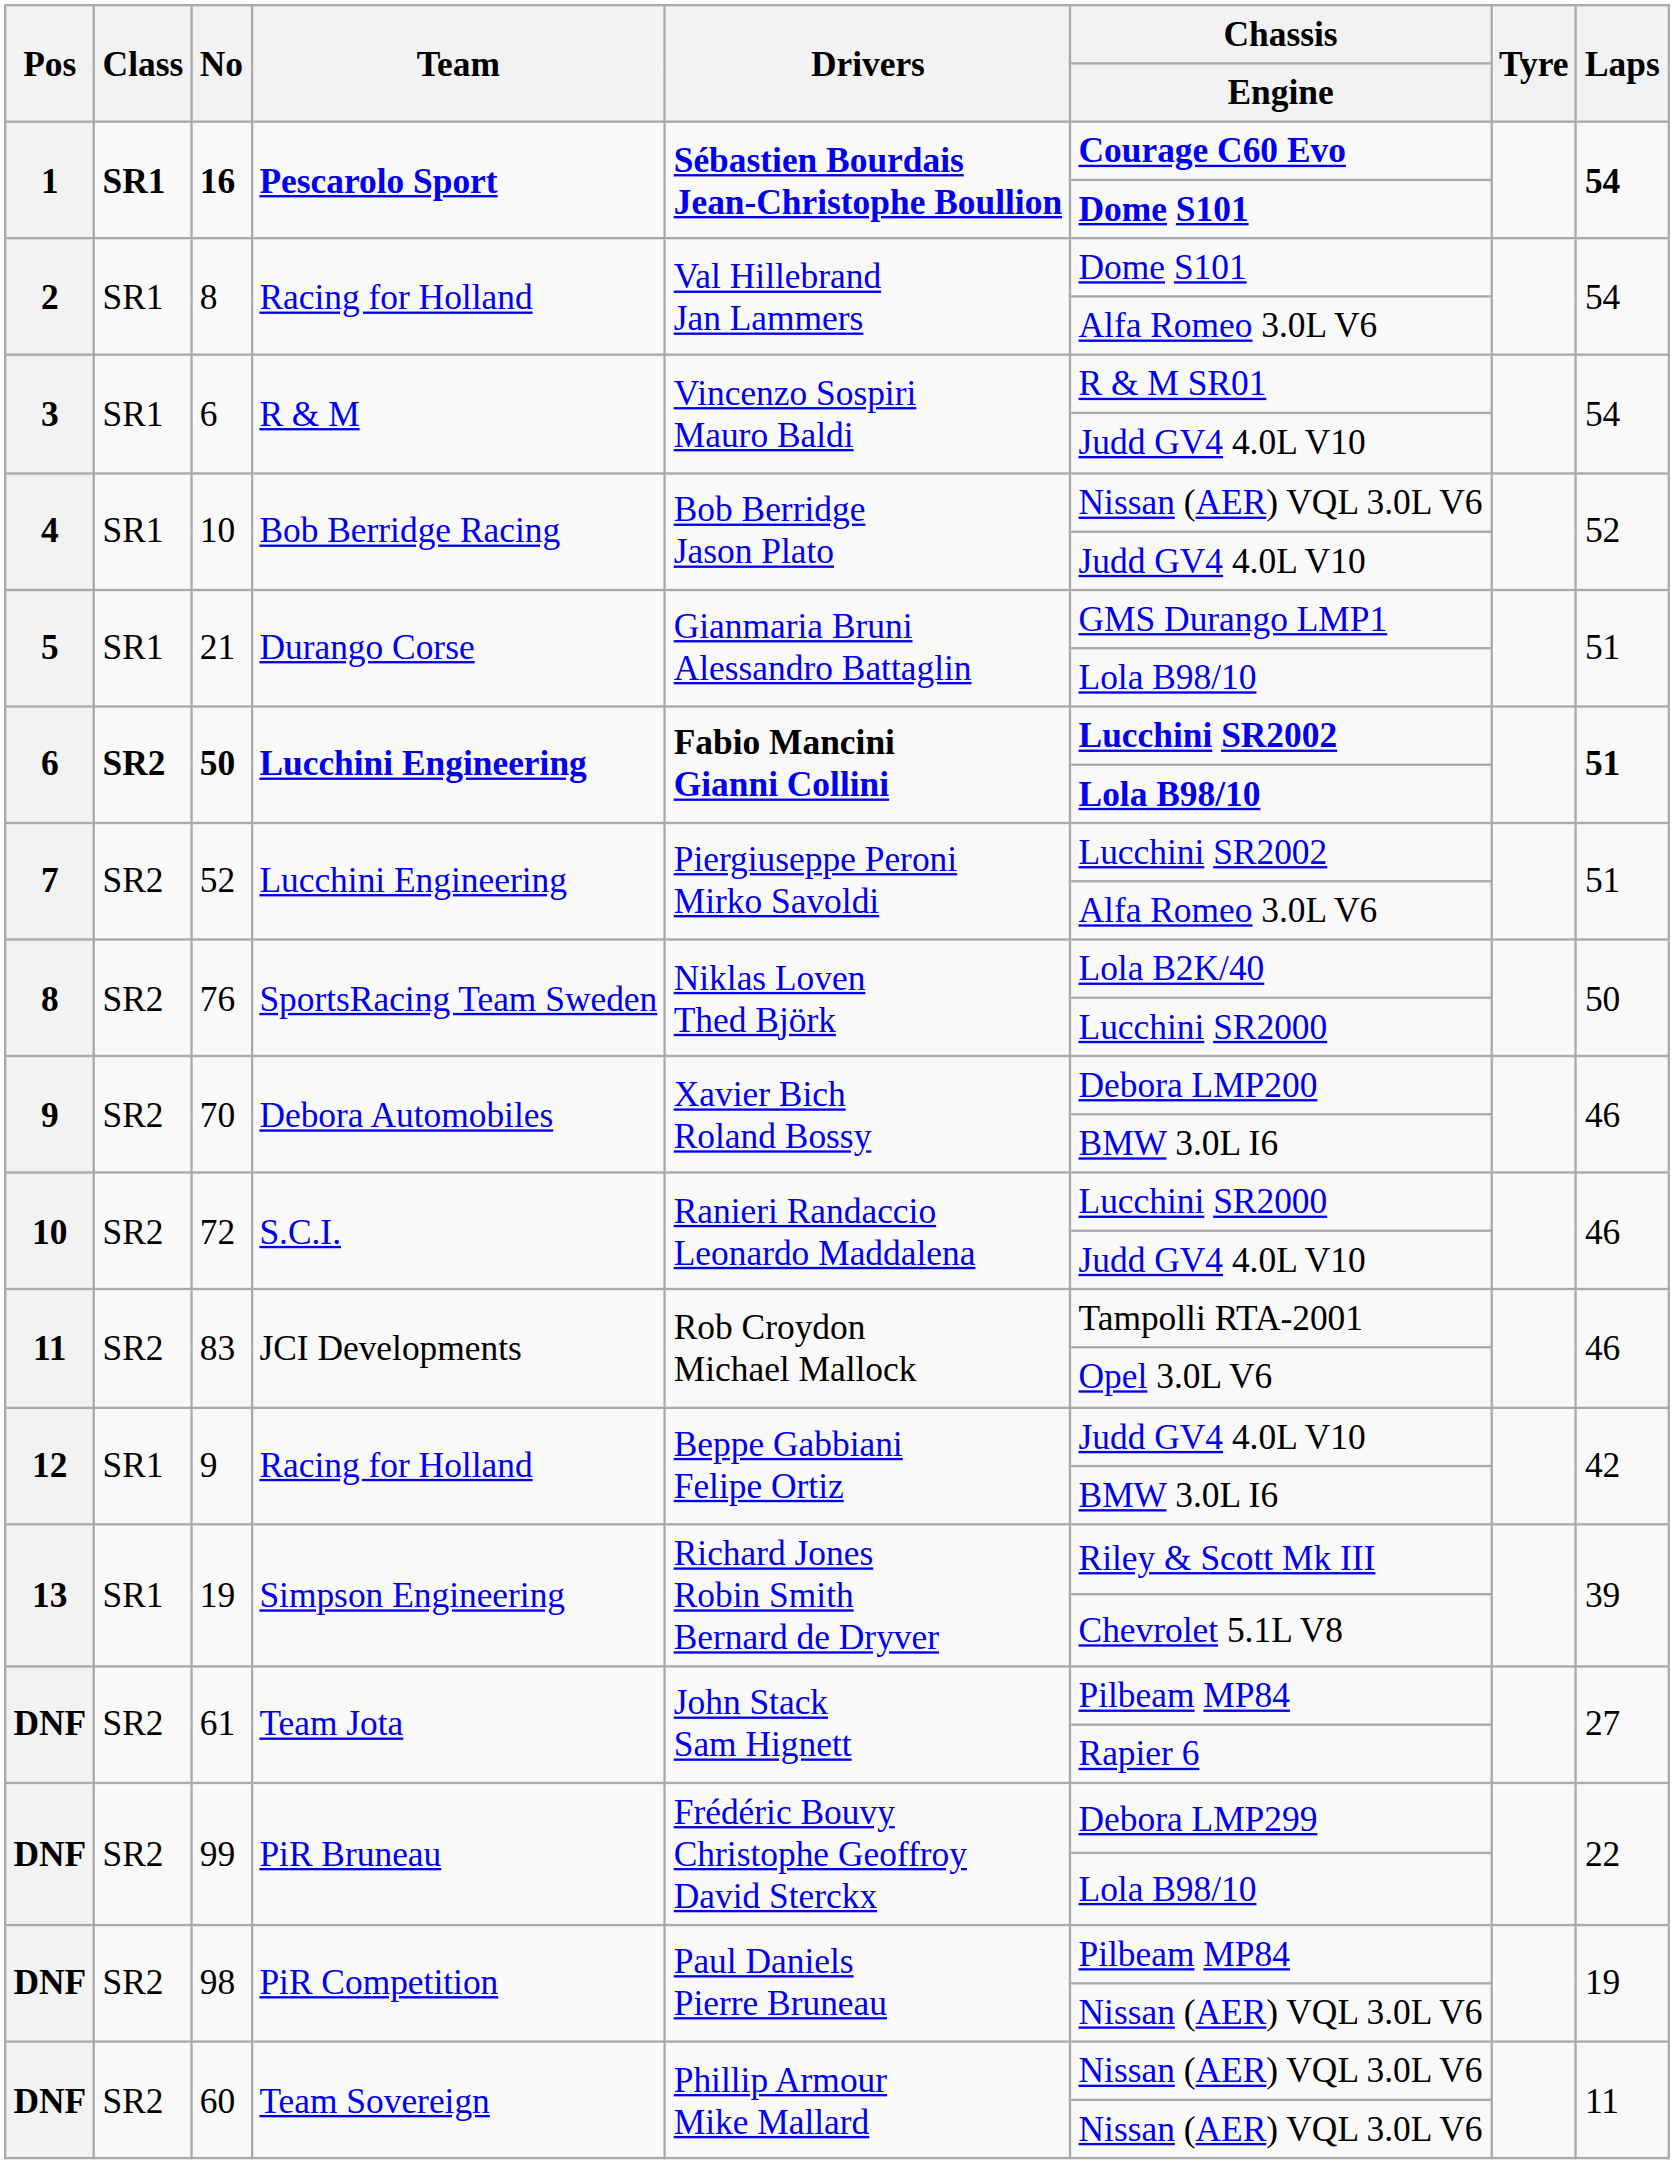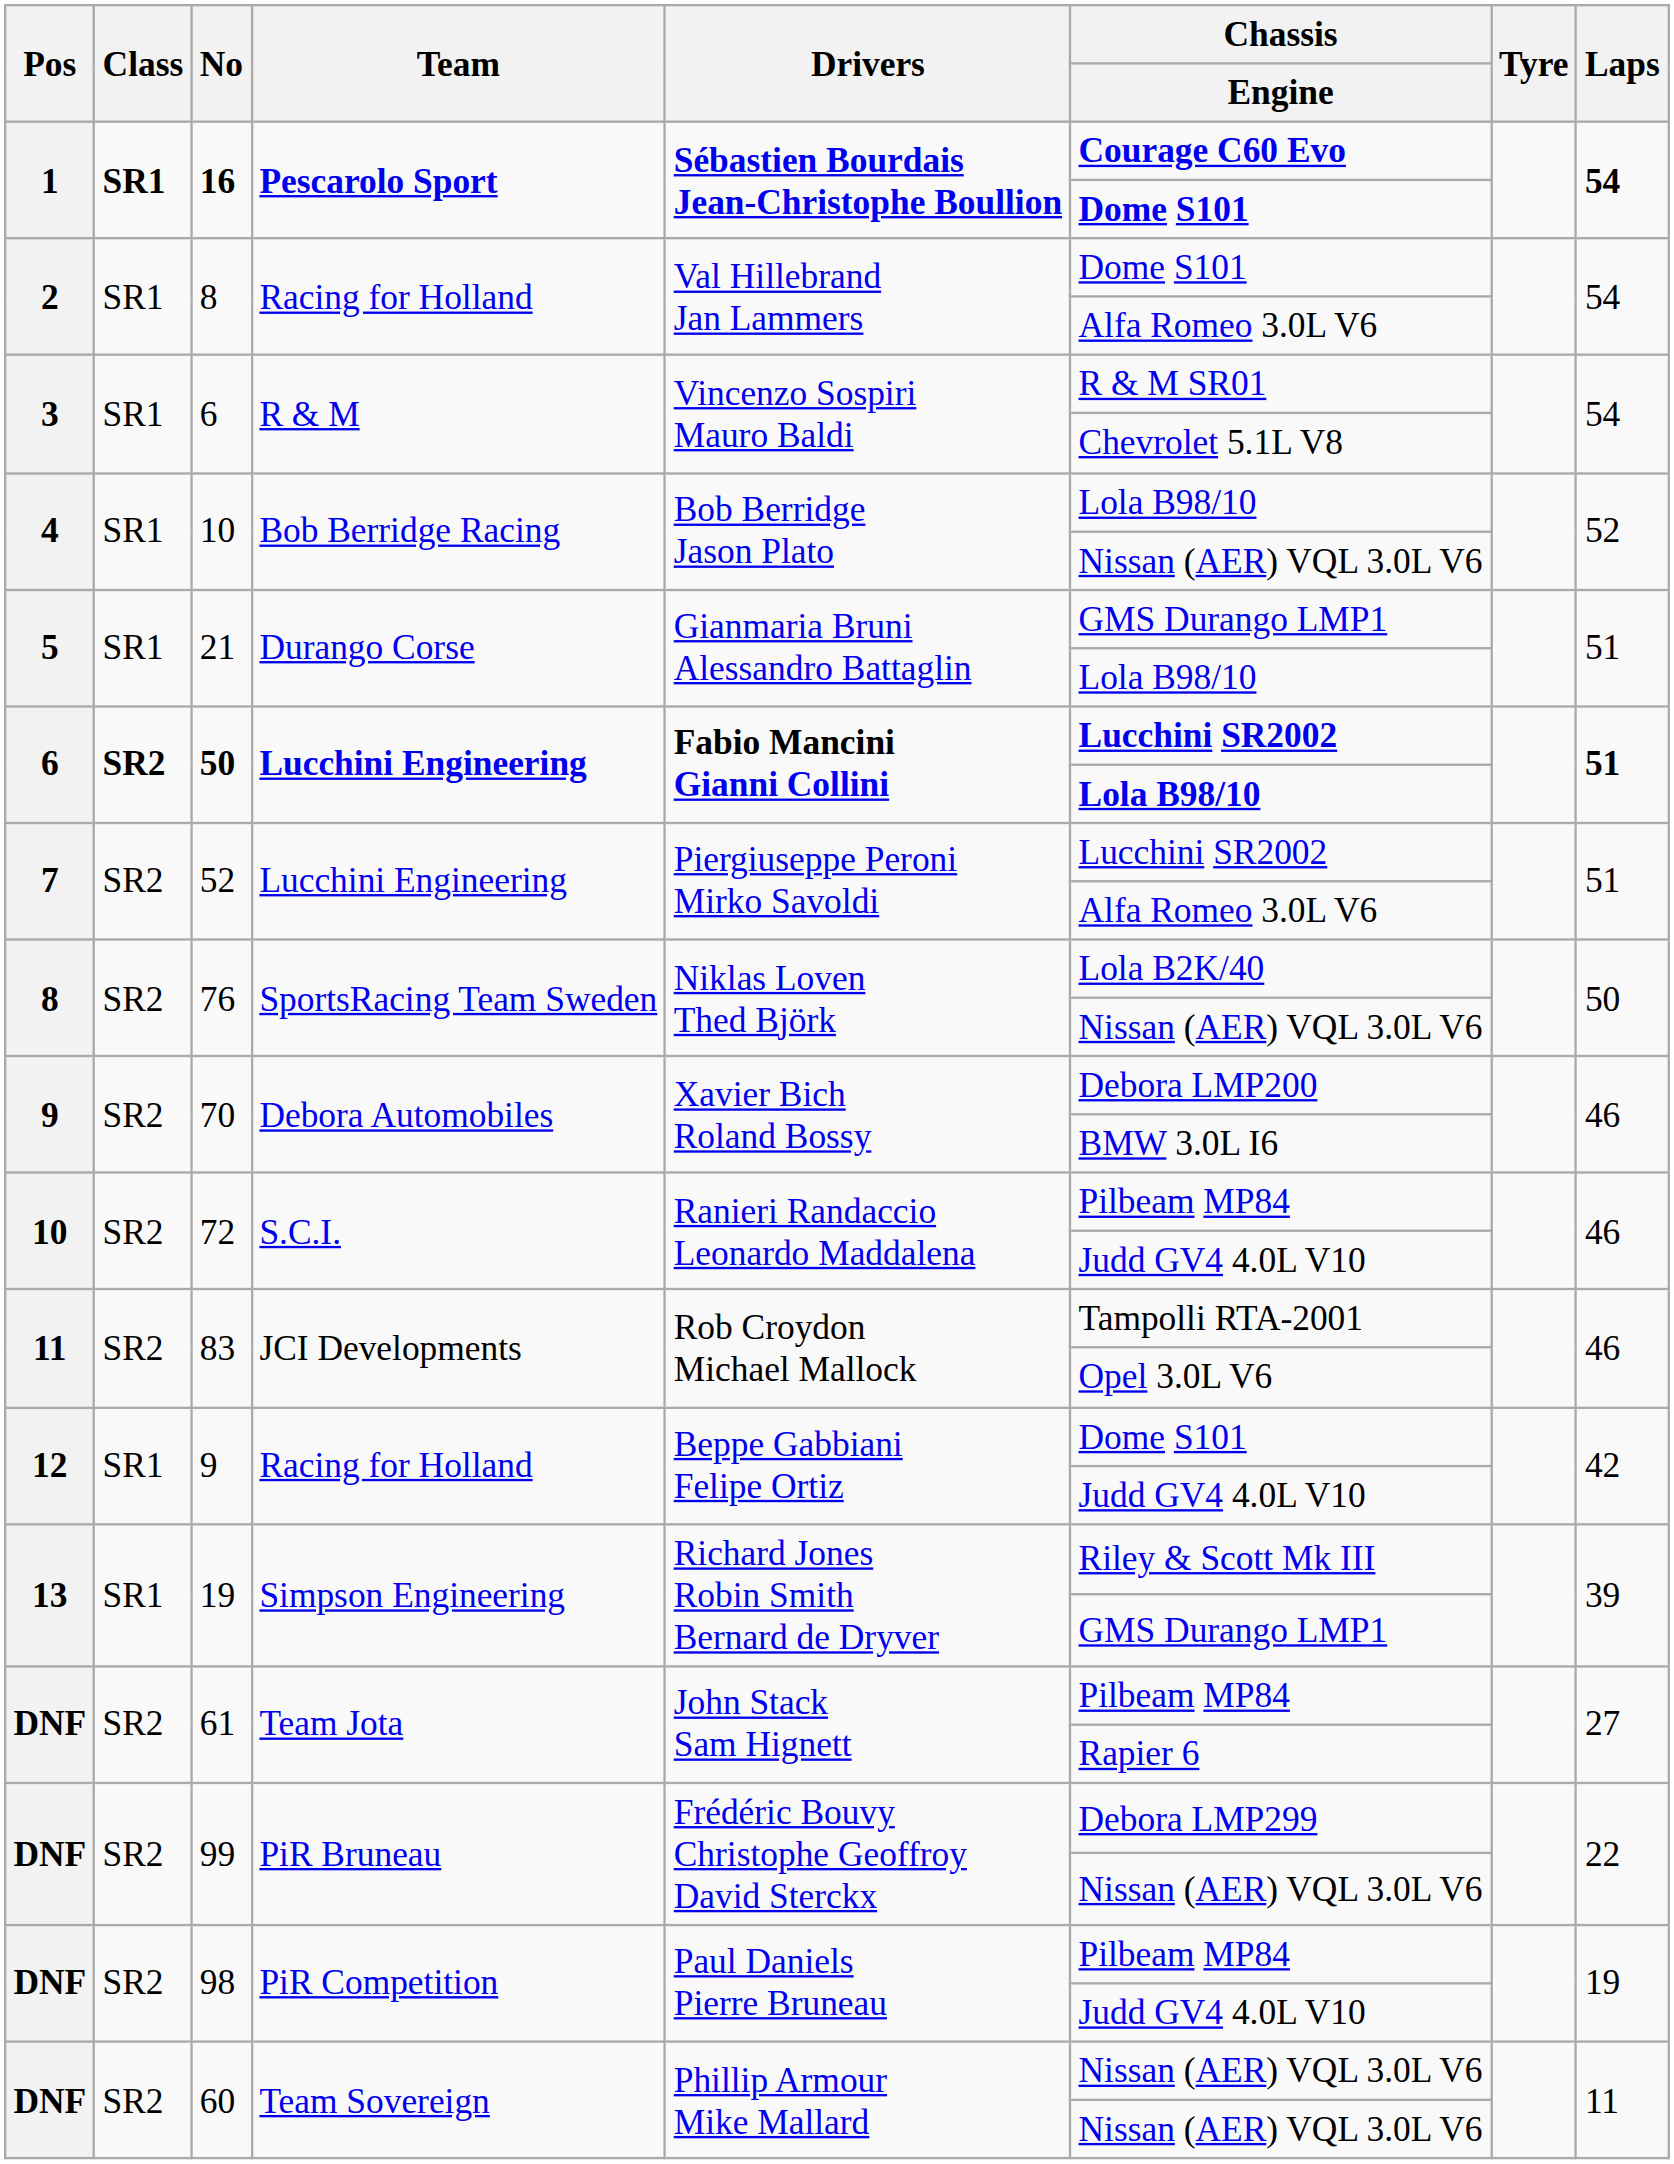(1222, 442) Judd GV4 4.0L V10 -> (1211, 442) Chevrolet 5.1L V8
(1281, 501) Nissan (AER) VQL 3.0L V6 -> (1167, 501) Lola B98/10
(1222, 559) Judd GV4 4.0L V10 -> (1281, 559) Nissan (AER) VQL 3.0L V6
(1203, 1026) Lucchini SR2000 -> (1281, 1026) Nissan (AER) VQL 3.0L V6
(1203, 1201) Lucchini SR2000 -> (1184, 1201) Pilbeam MP84
(1222, 1435) Judd GV4 4.0L V10 -> (1163, 1435) Dome S101
(1178, 1493) BMW 3.0L I6 -> (1222, 1493) Judd GV4 4.0L V10
(1211, 1629) Chevrolet 5.1L V8 -> (1233, 1629) GMS Durango LMP1
(1167, 1888) Lola B98/10 -> (1281, 1888) Nissan (AER) VQL 3.0L V6
(1281, 2011) Nissan (AER) VQL 3.0L V6 -> (1222, 2011) Judd GV4 4.0L V10
